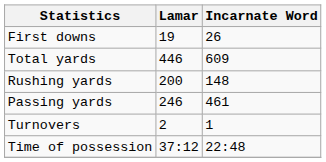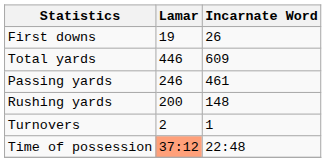rows swapped: (60, 81) <-> (60, 103)
(179, 147) no background -> (179, 147) lightsalmon background
